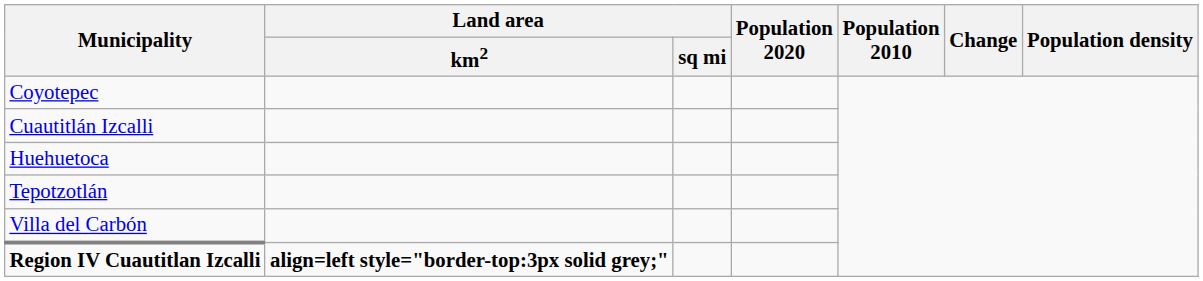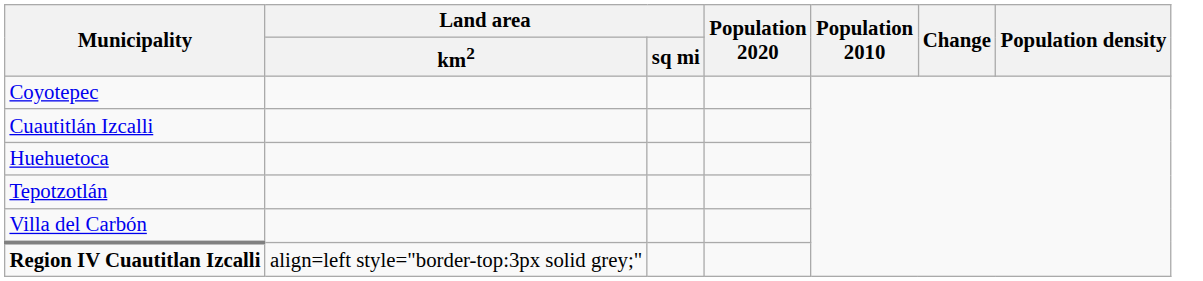(469, 259) bold -> (456, 259) normal
